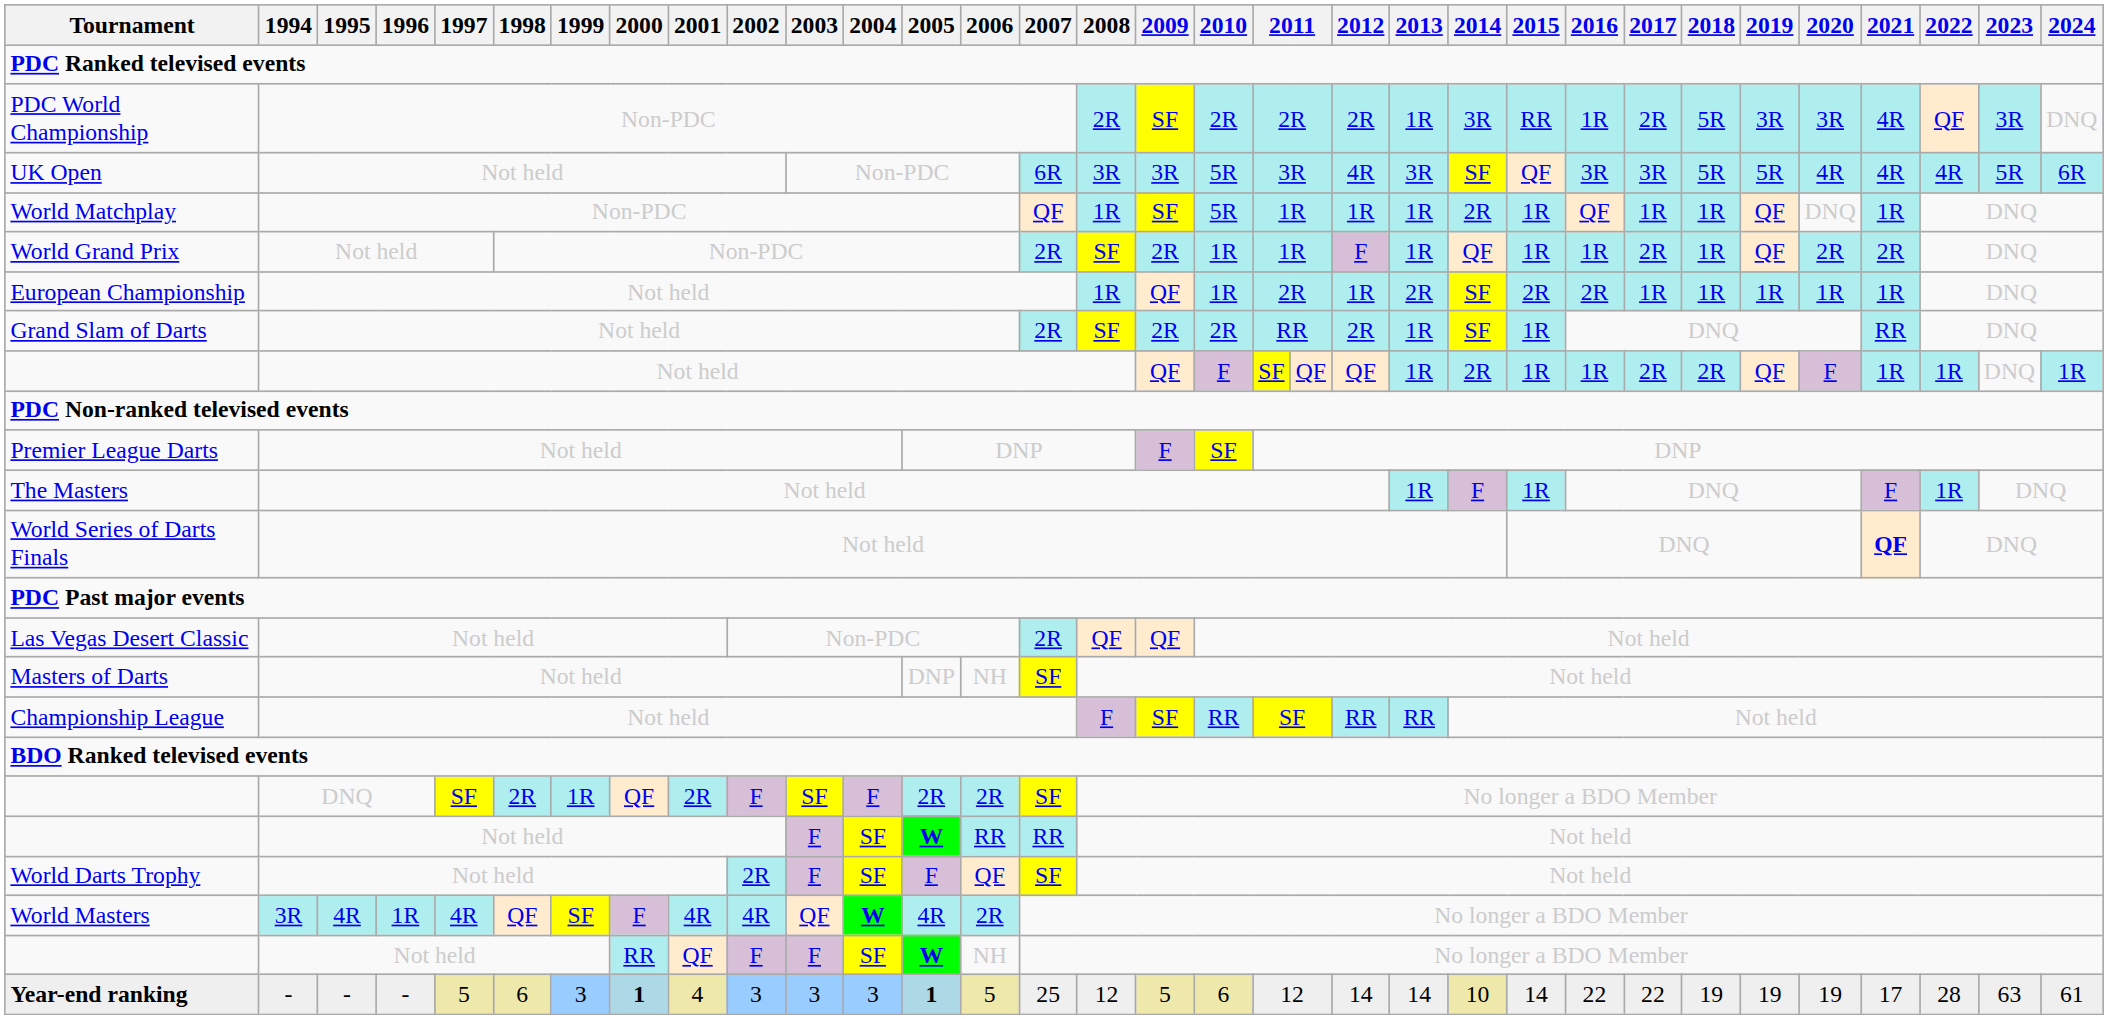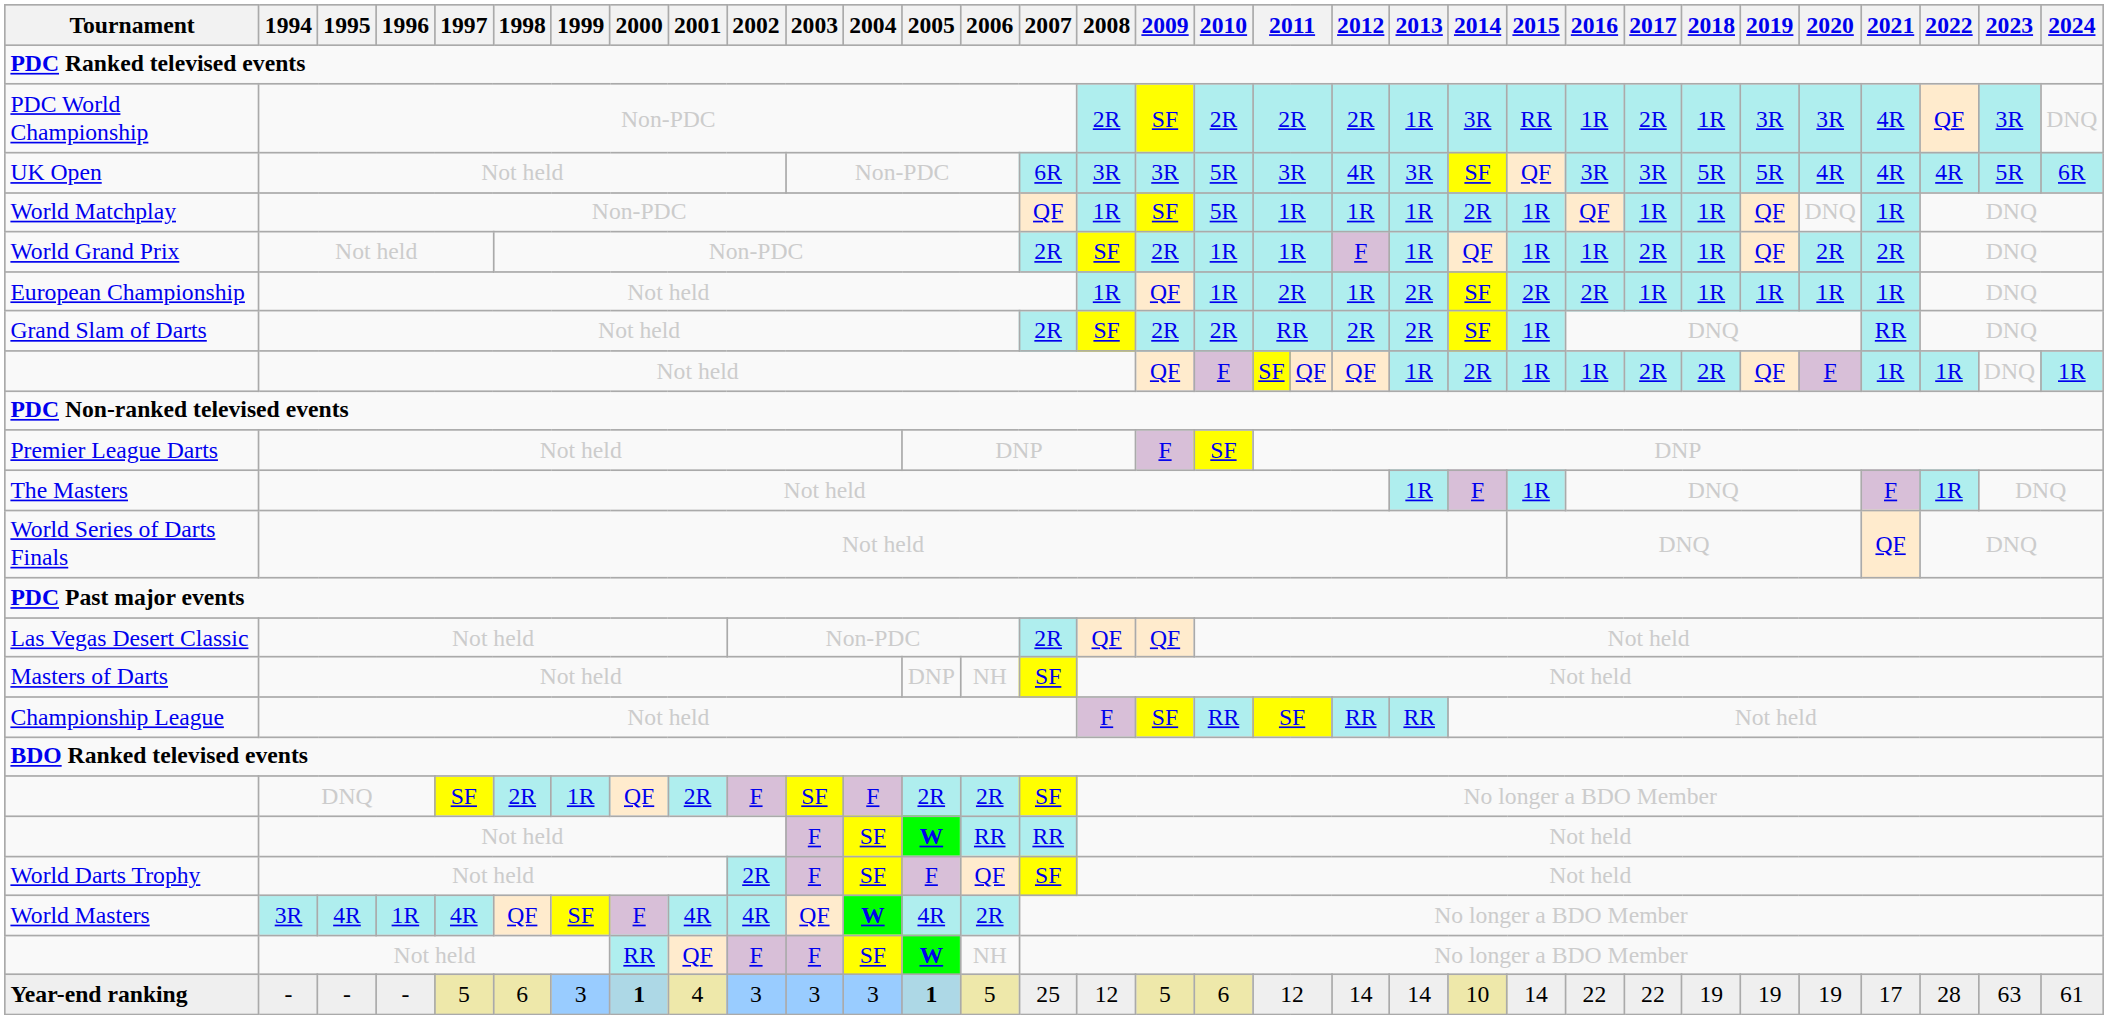(1711, 118) 5R -> (1711, 118) 1R
(1419, 330) 1R -> (1419, 330) 2R
(1891, 543) bold -> (1891, 543) normal
